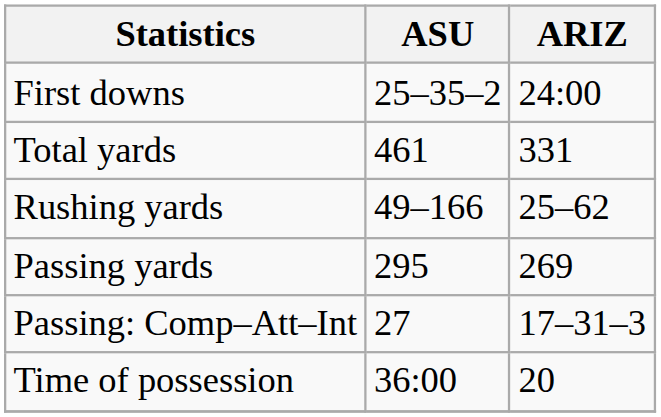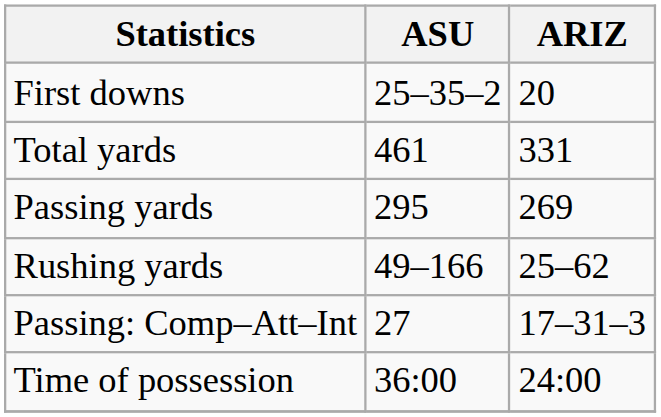(560, 91) 24:00 -> (537, 91) 20
rows swapped: (118, 207) <-> (113, 265)
(537, 381) 20 -> (560, 381) 24:00
